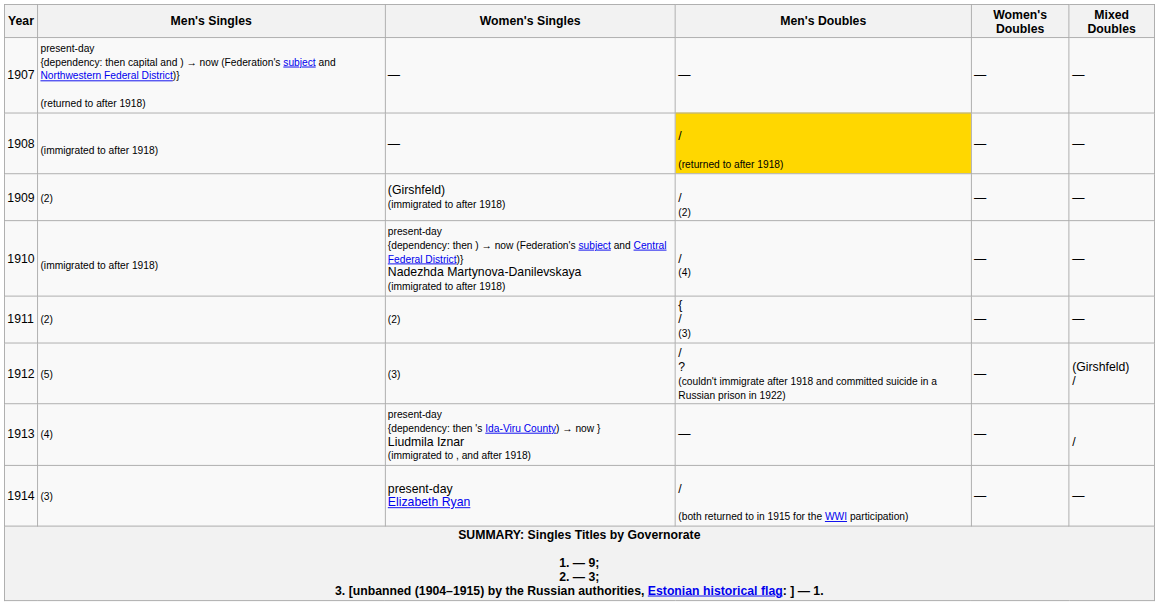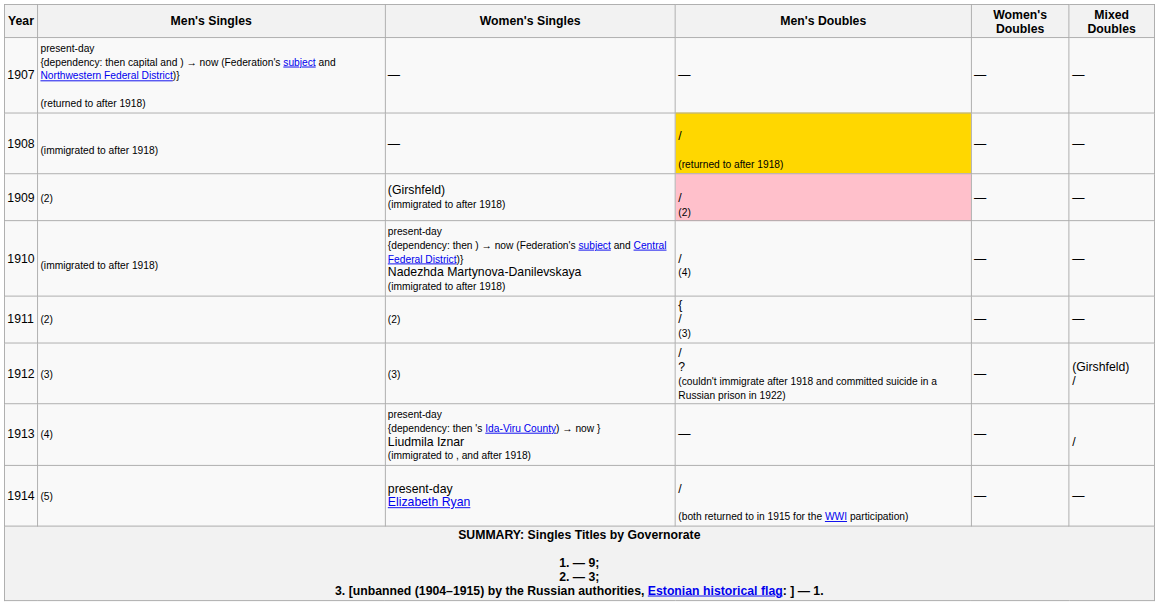(685, 204) no background -> (685, 204) pink background
(47, 374) (5) -> (47, 374) (3)
(47, 496) (3) -> (47, 496) (5)
